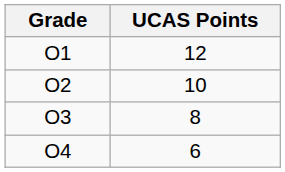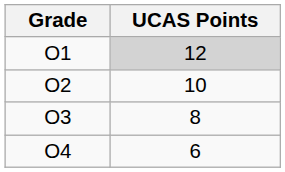(195, 53) no background -> (195, 53) lightgrey background
